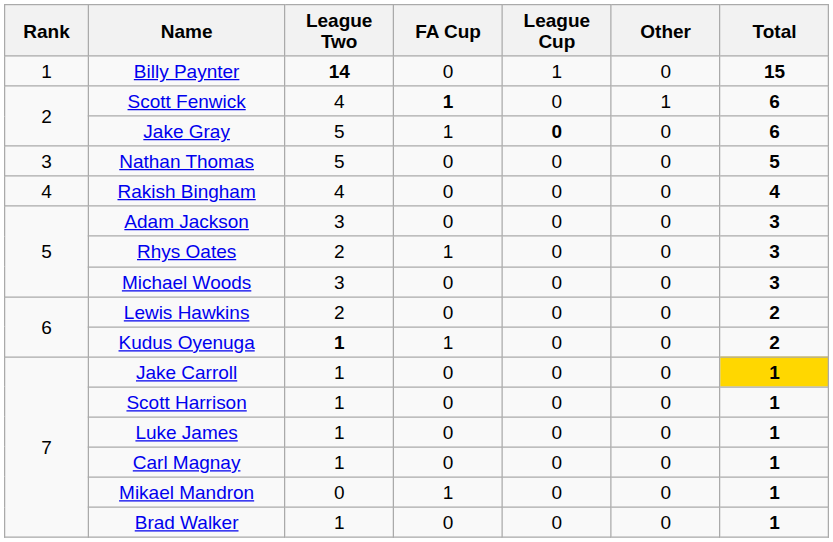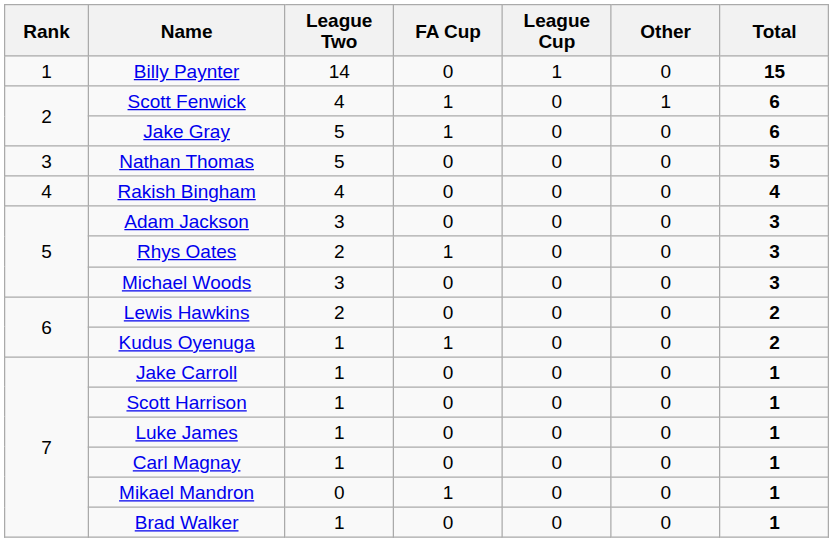(339, 71) bold -> (339, 71) normal
(448, 101) bold -> (448, 101) normal
(557, 131) bold -> (557, 131) normal
(339, 342) bold -> (339, 342) normal
(774, 372) gold background -> (774, 372) no background
